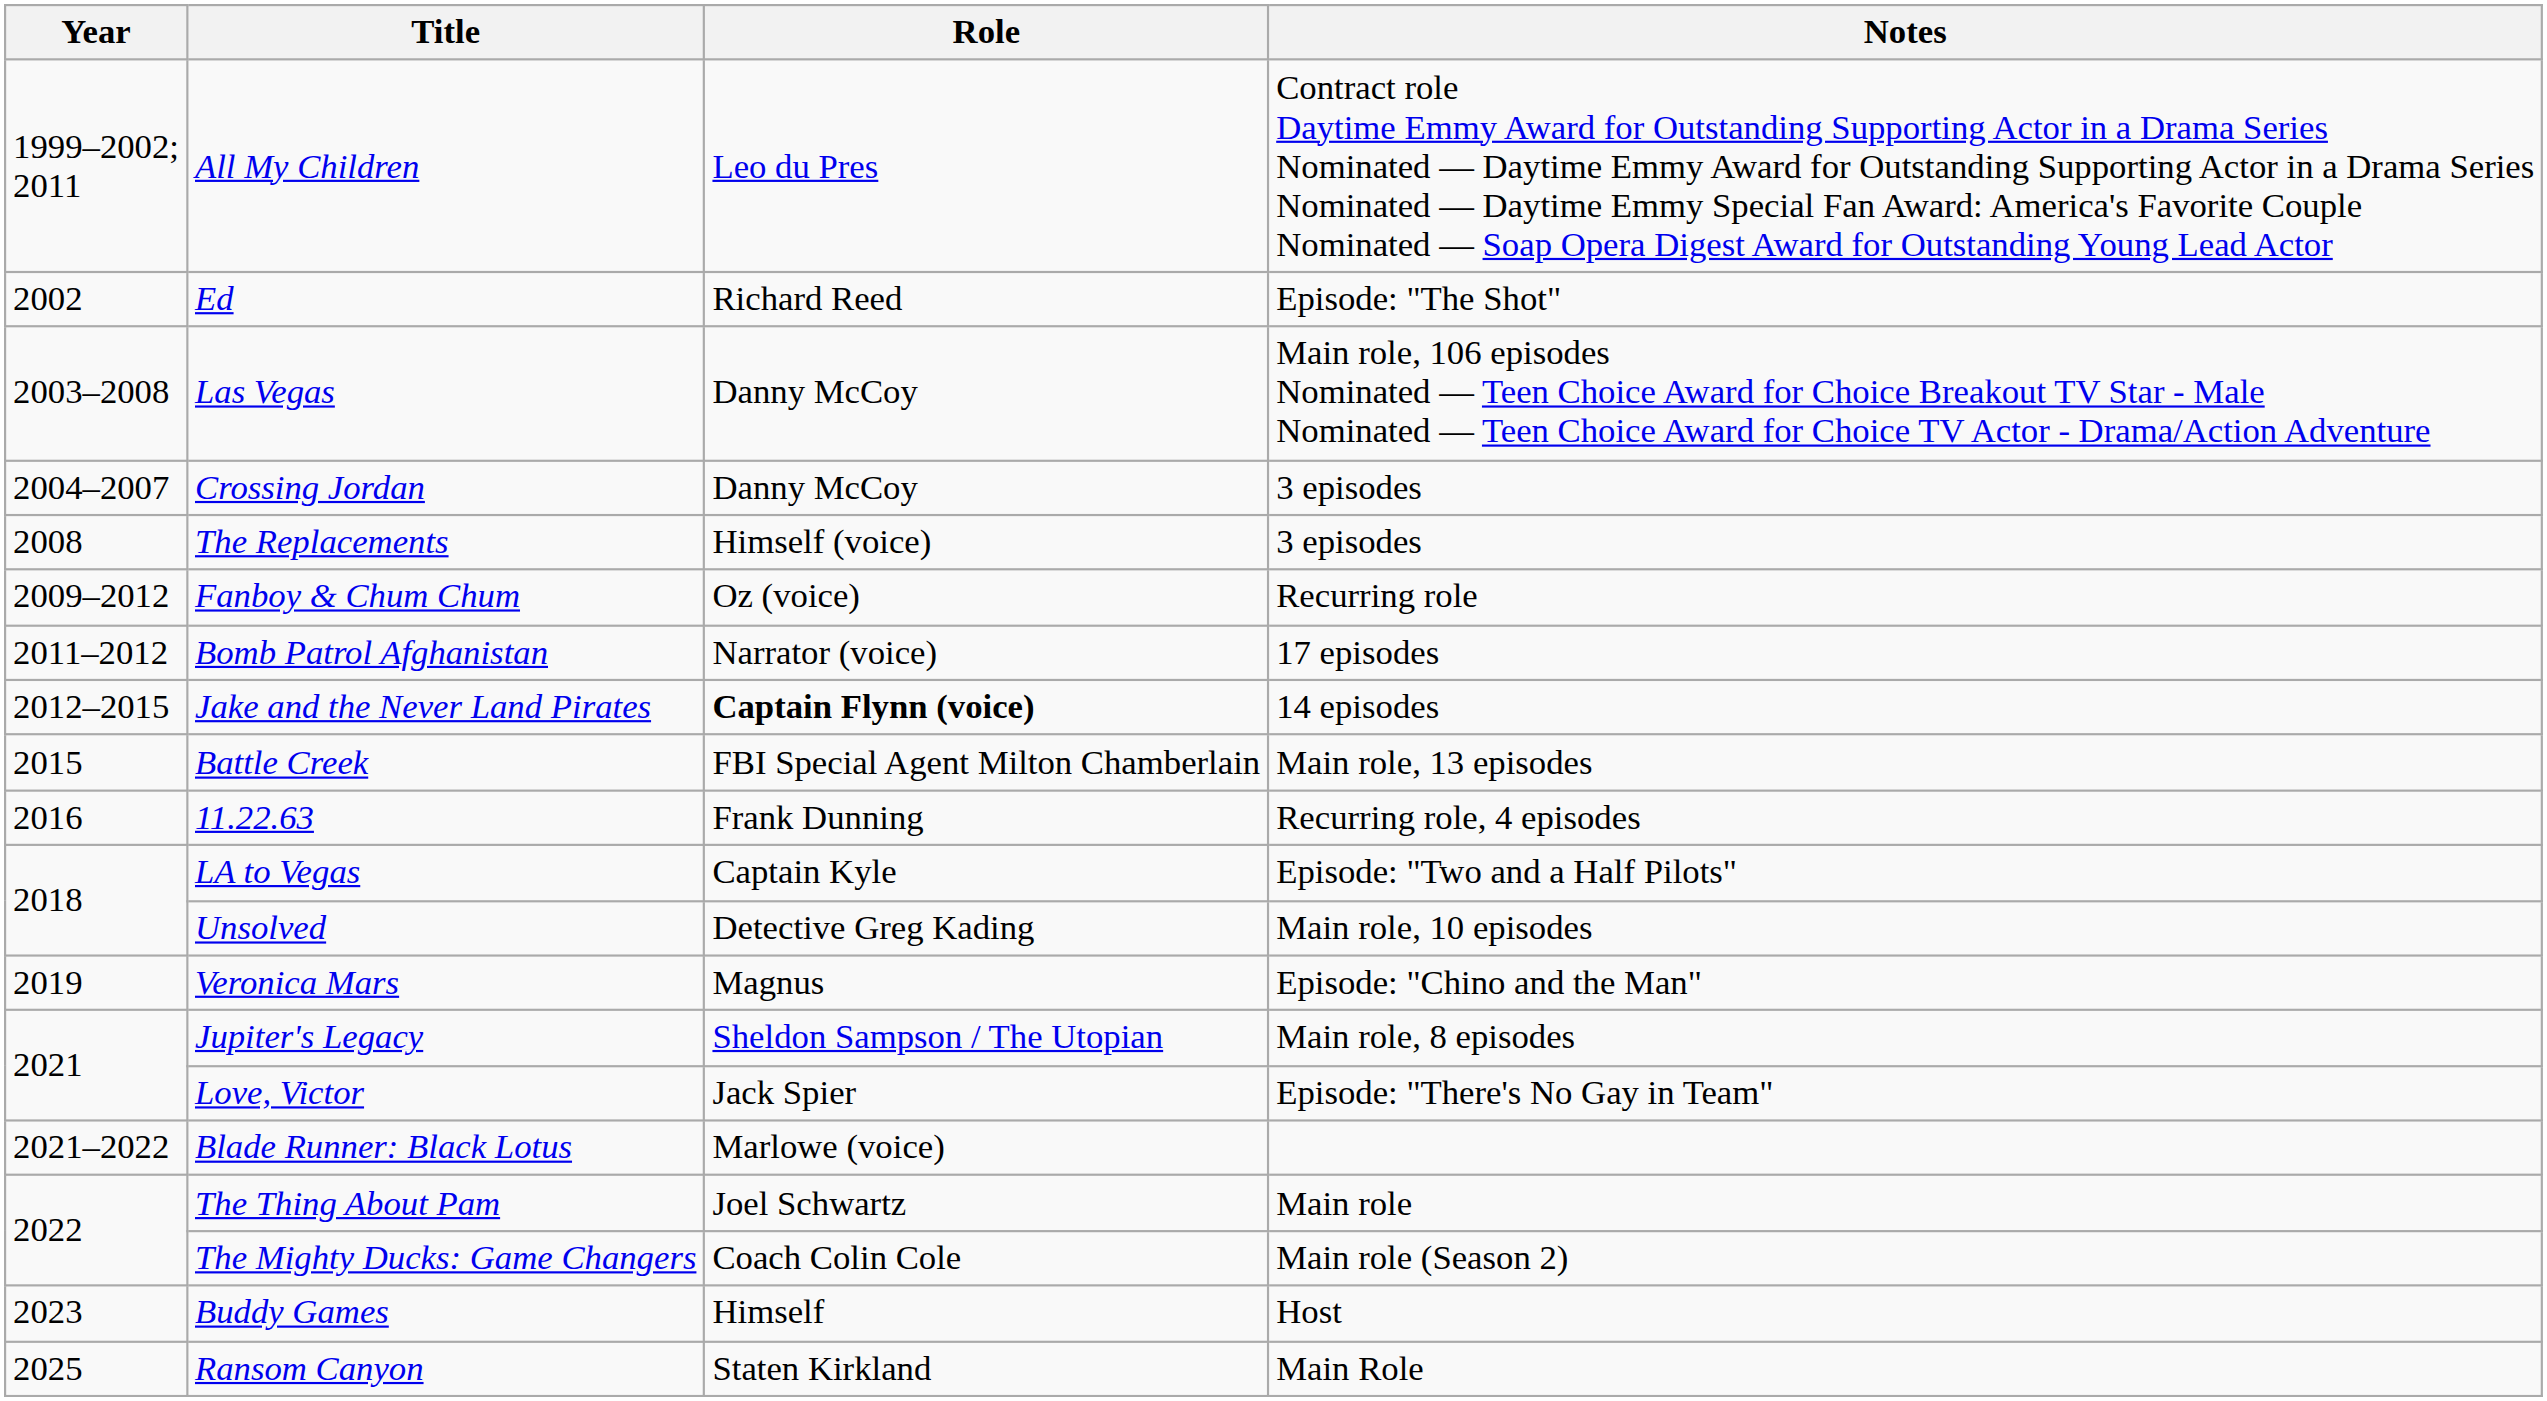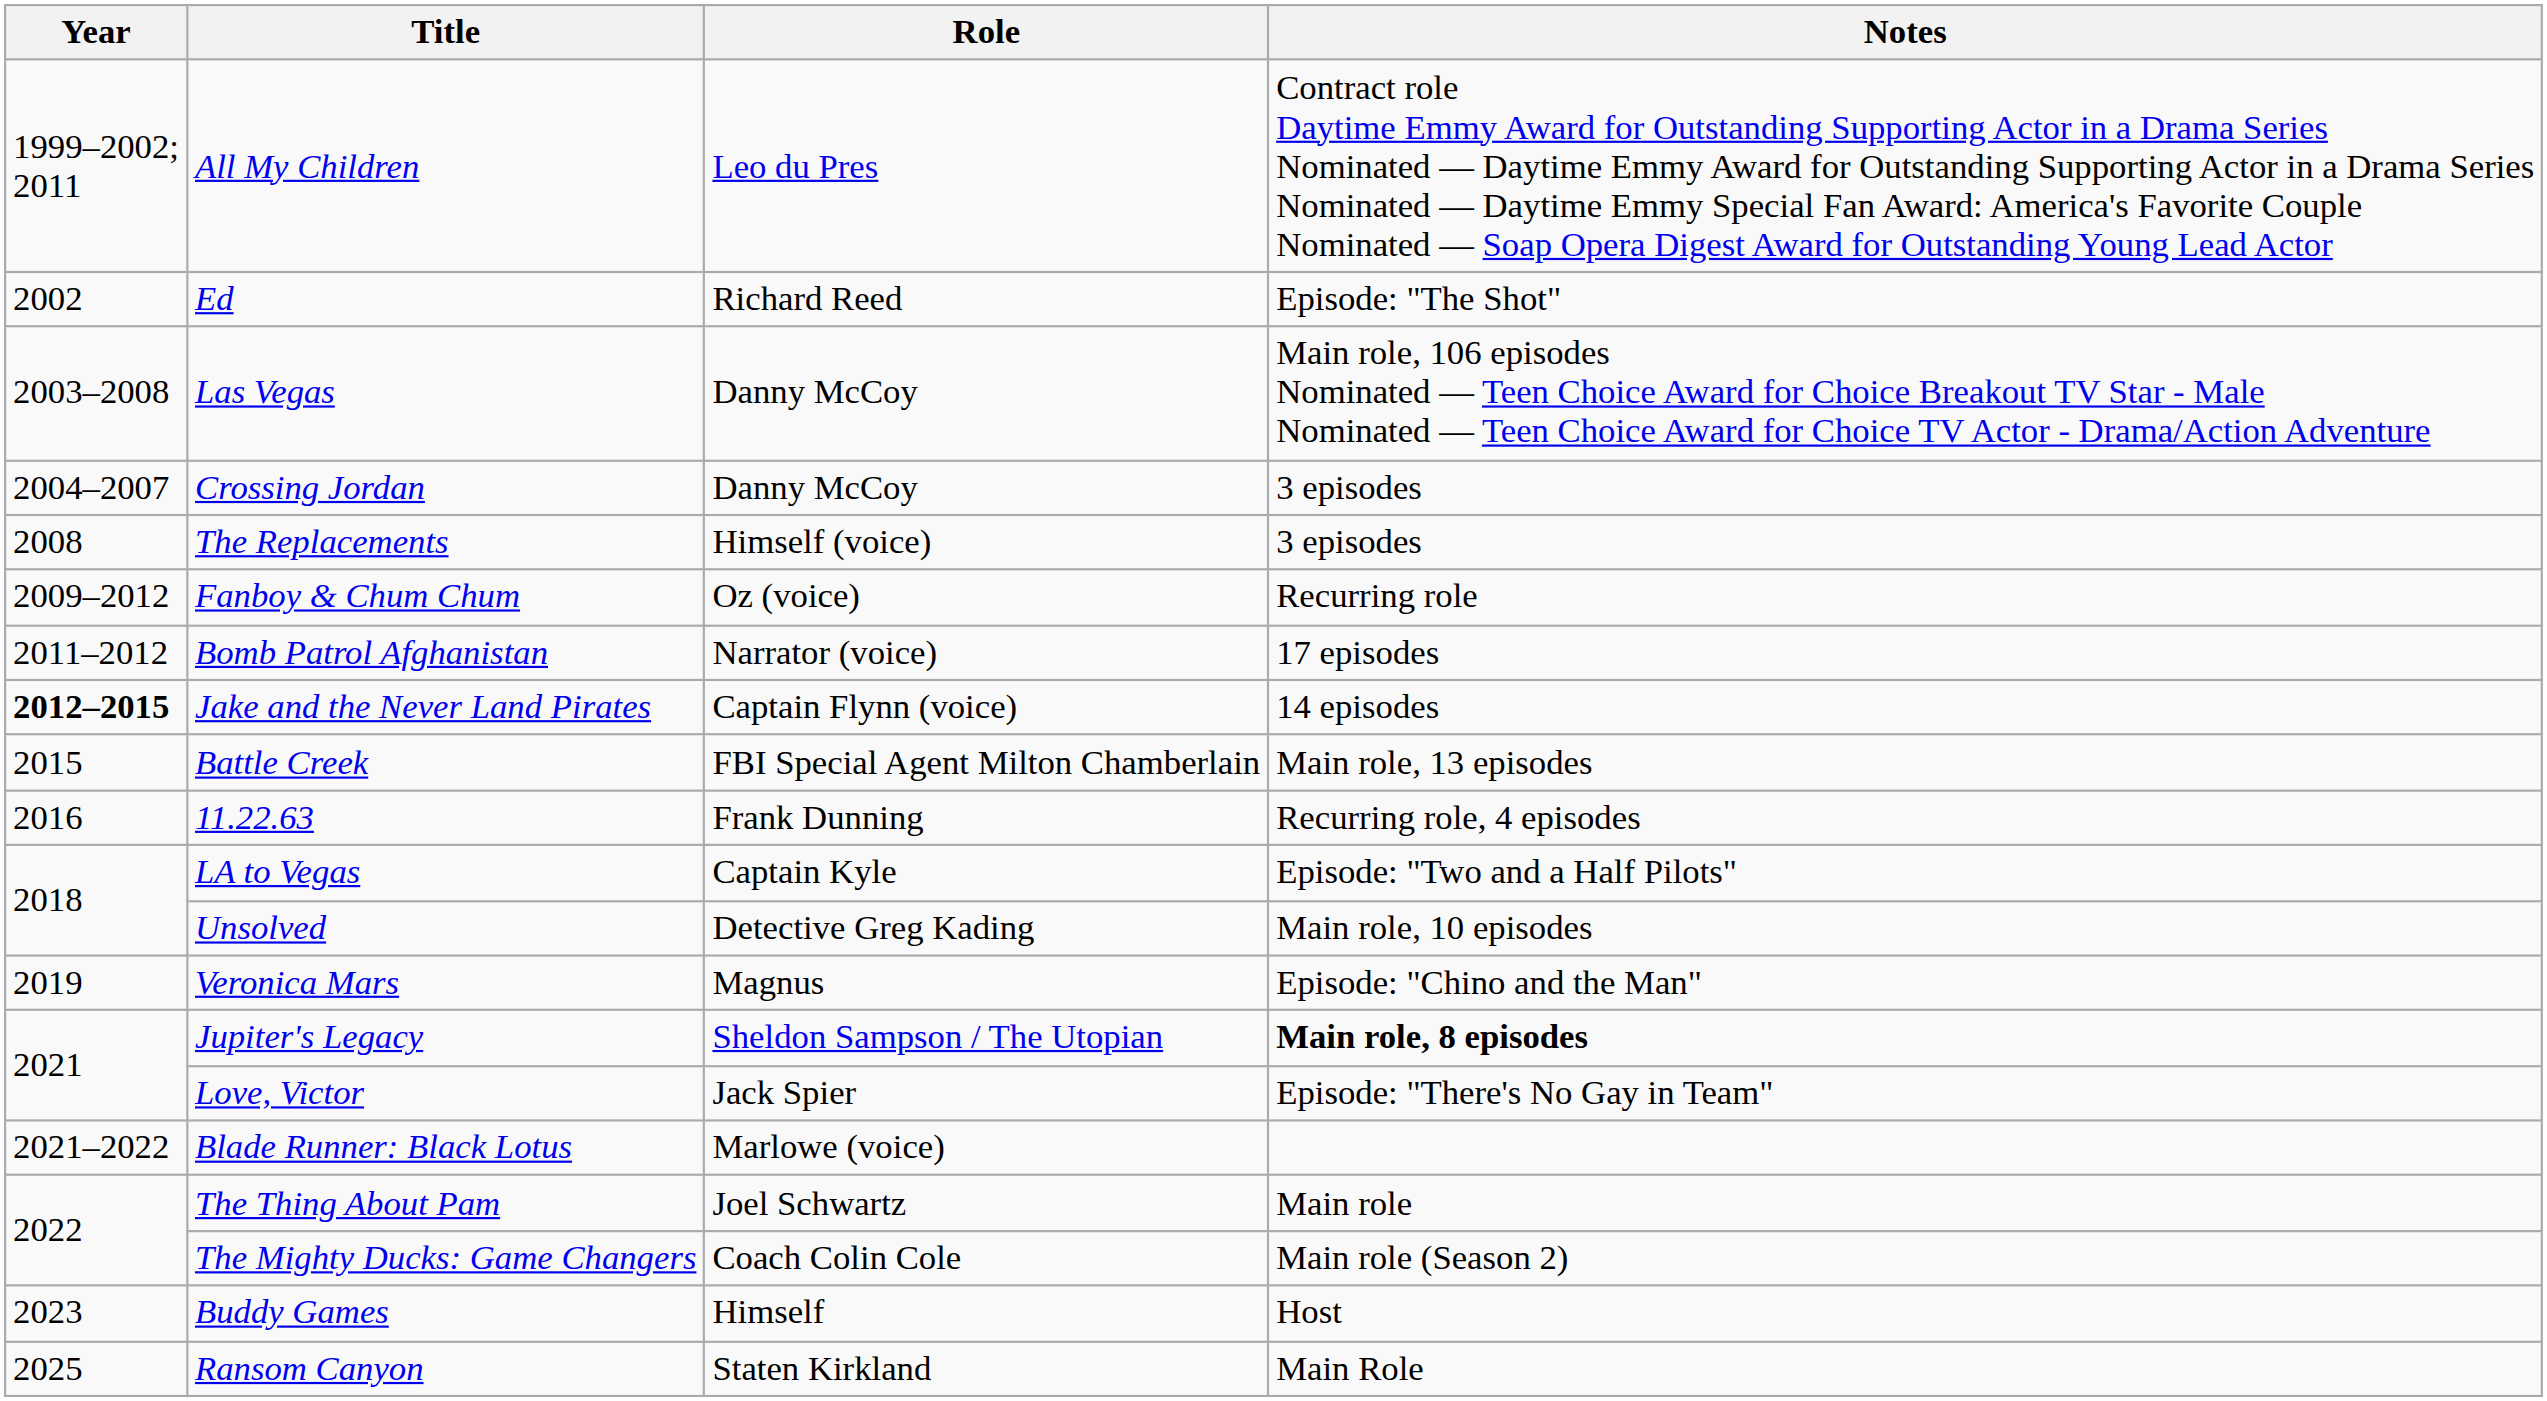(91, 706) normal -> (91, 706) bold
(874, 706) bold -> (865, 706) normal
(1426, 1037) normal -> (1432, 1037) bold
